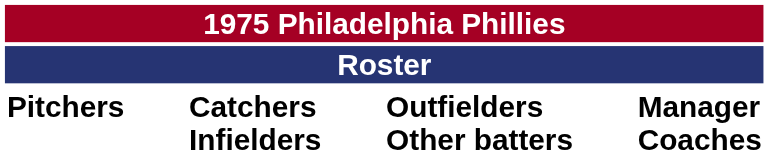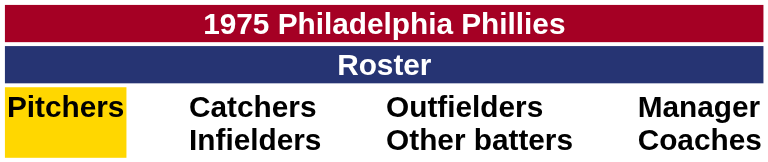(66, 106) no background -> (66, 106) gold background
